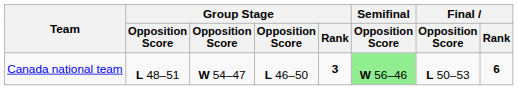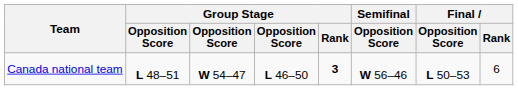(383, 76) lightgreen background -> (383, 76) no background
(496, 69) bold -> (496, 69) normal
